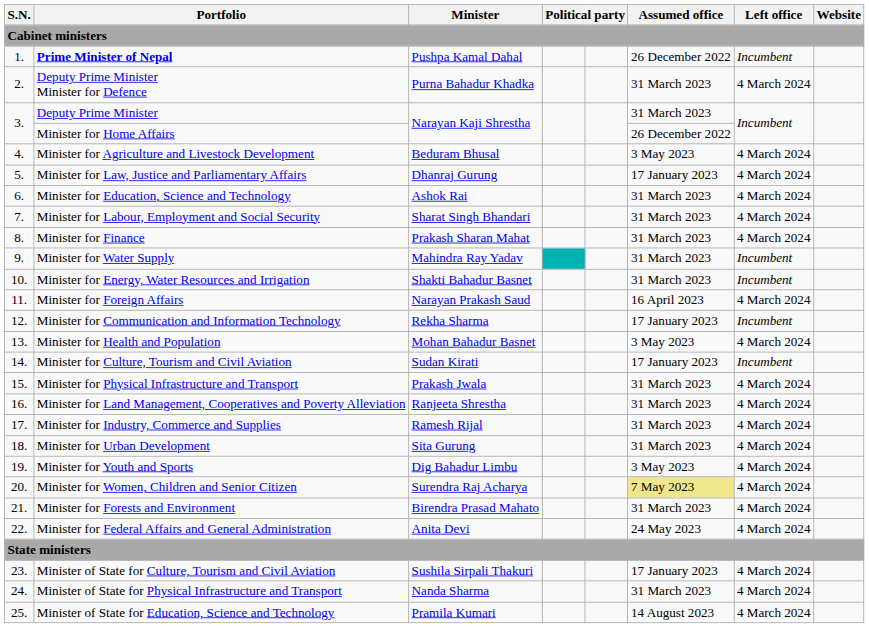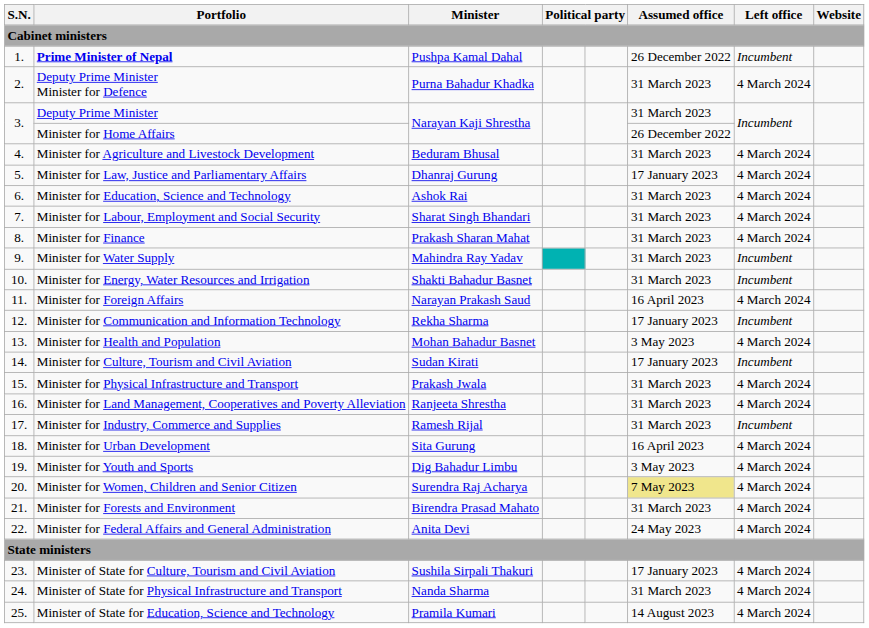(663, 154) 3 May 2023 -> (671, 154) 31 March 2023
(774, 425) 4 March 2024 -> (765, 425) Incumbent
(671, 445) 31 March 2023 -> (667, 445) 16 April 2023
